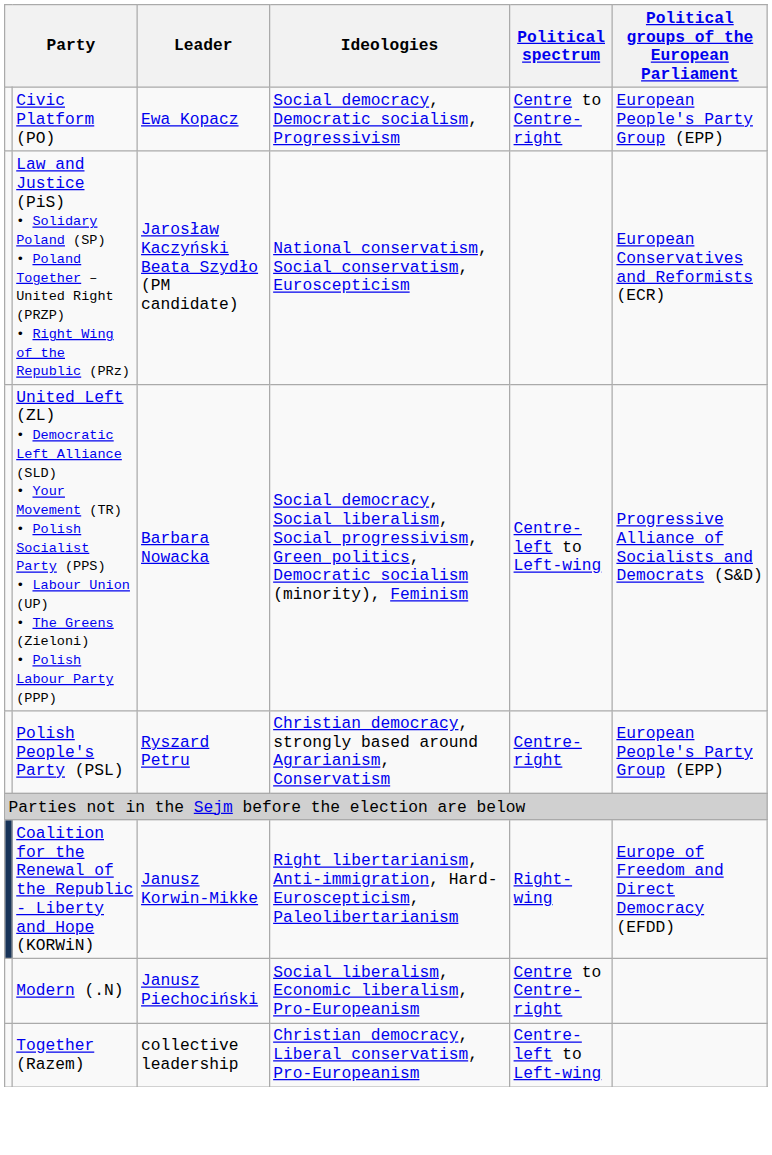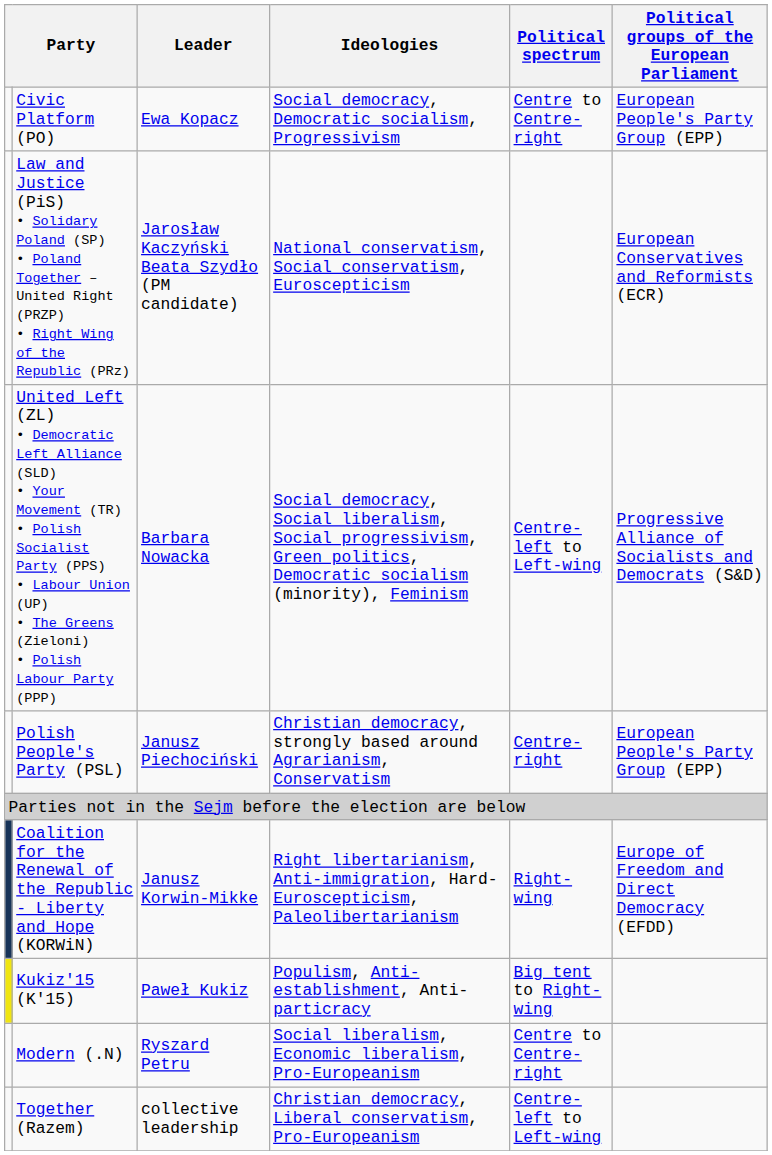(175, 752) Ryszard Petru -> (200, 752) Janusz Piechociński
+ row: (55, 991)
(200, 991) Janusz Piechociński -> (175, 1055) Ryszard Petru
